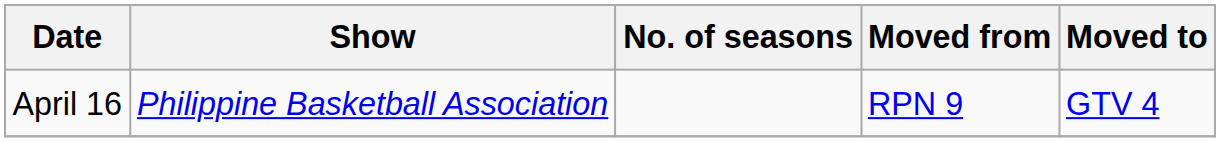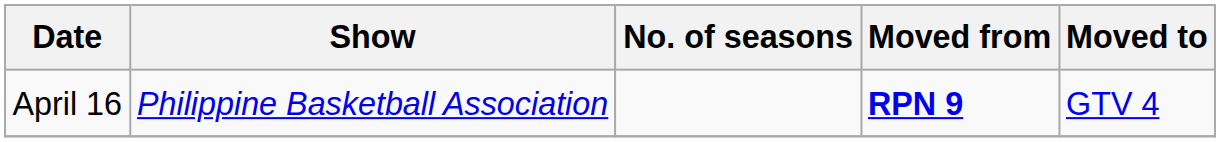(916, 103) normal -> (916, 103) bold
